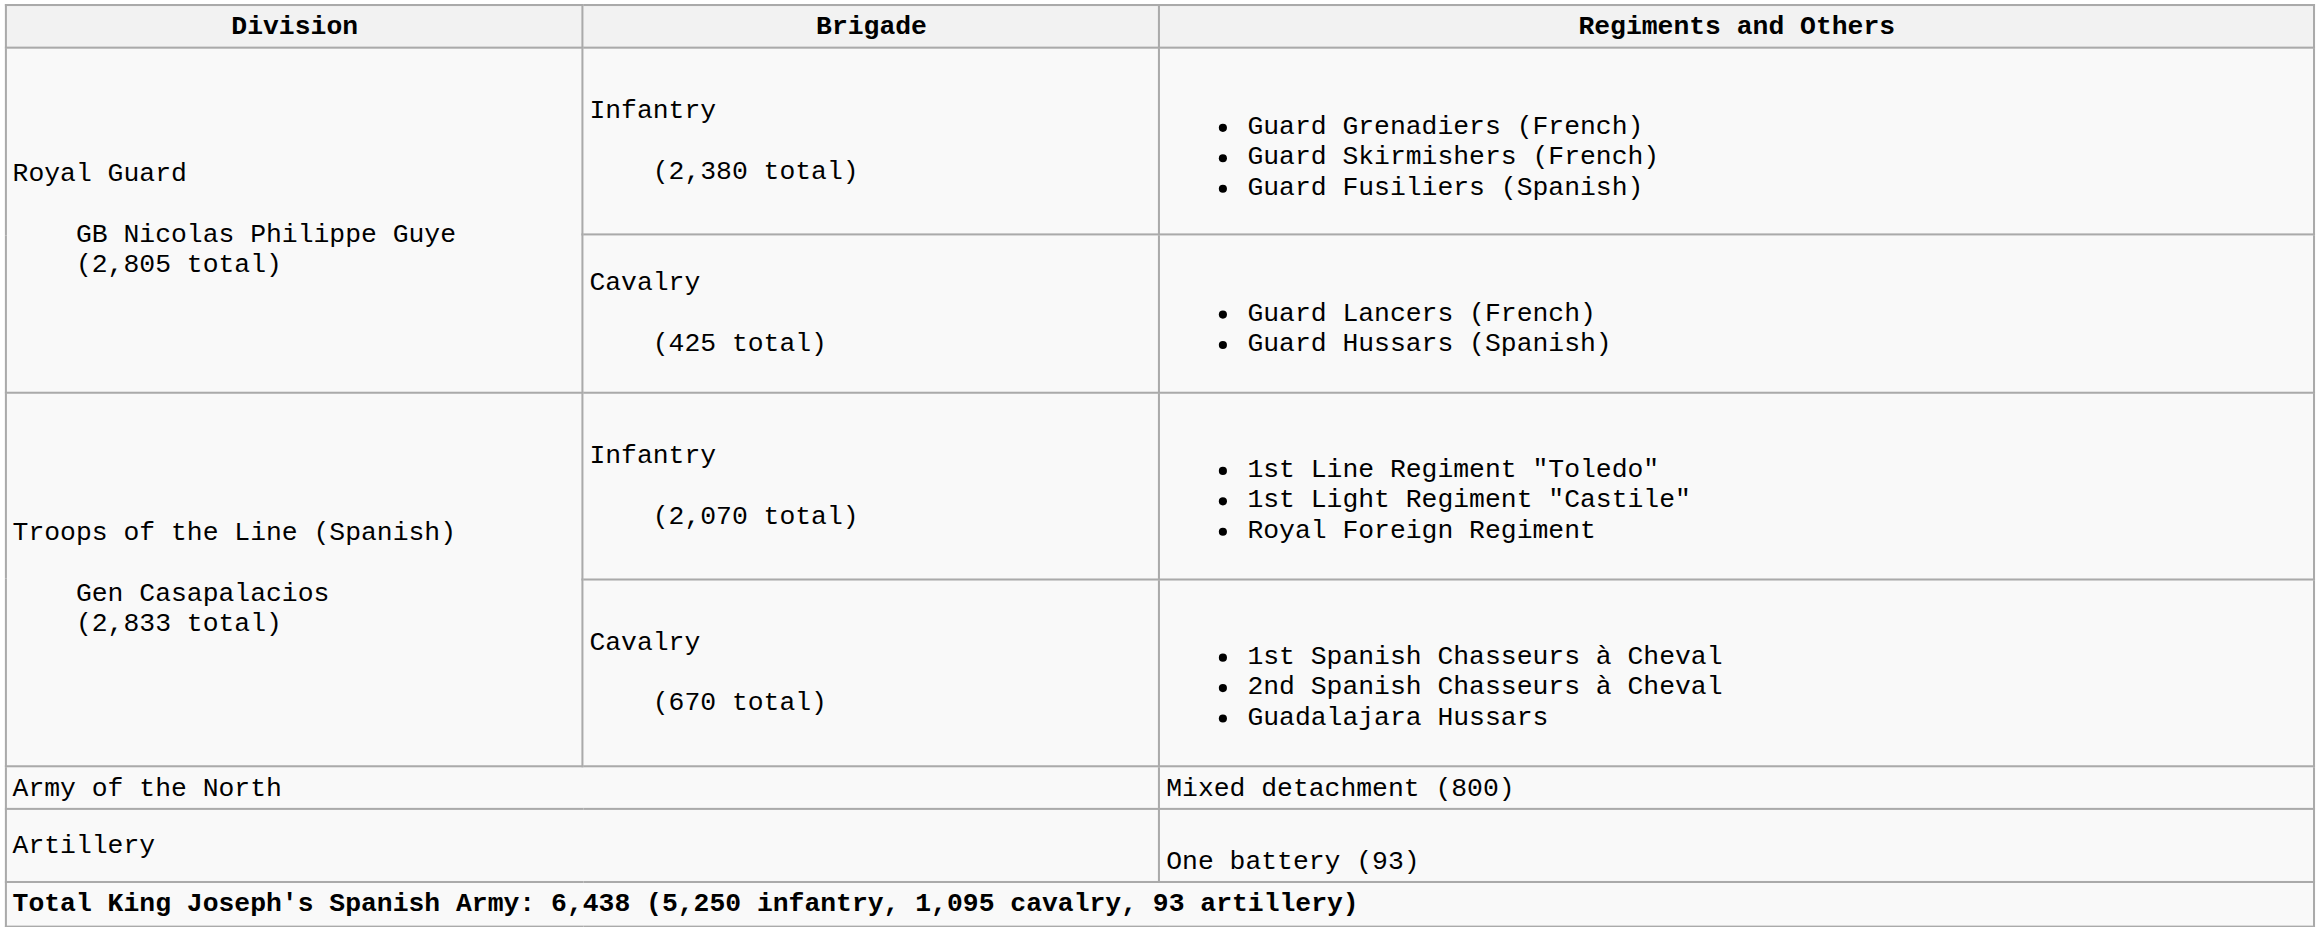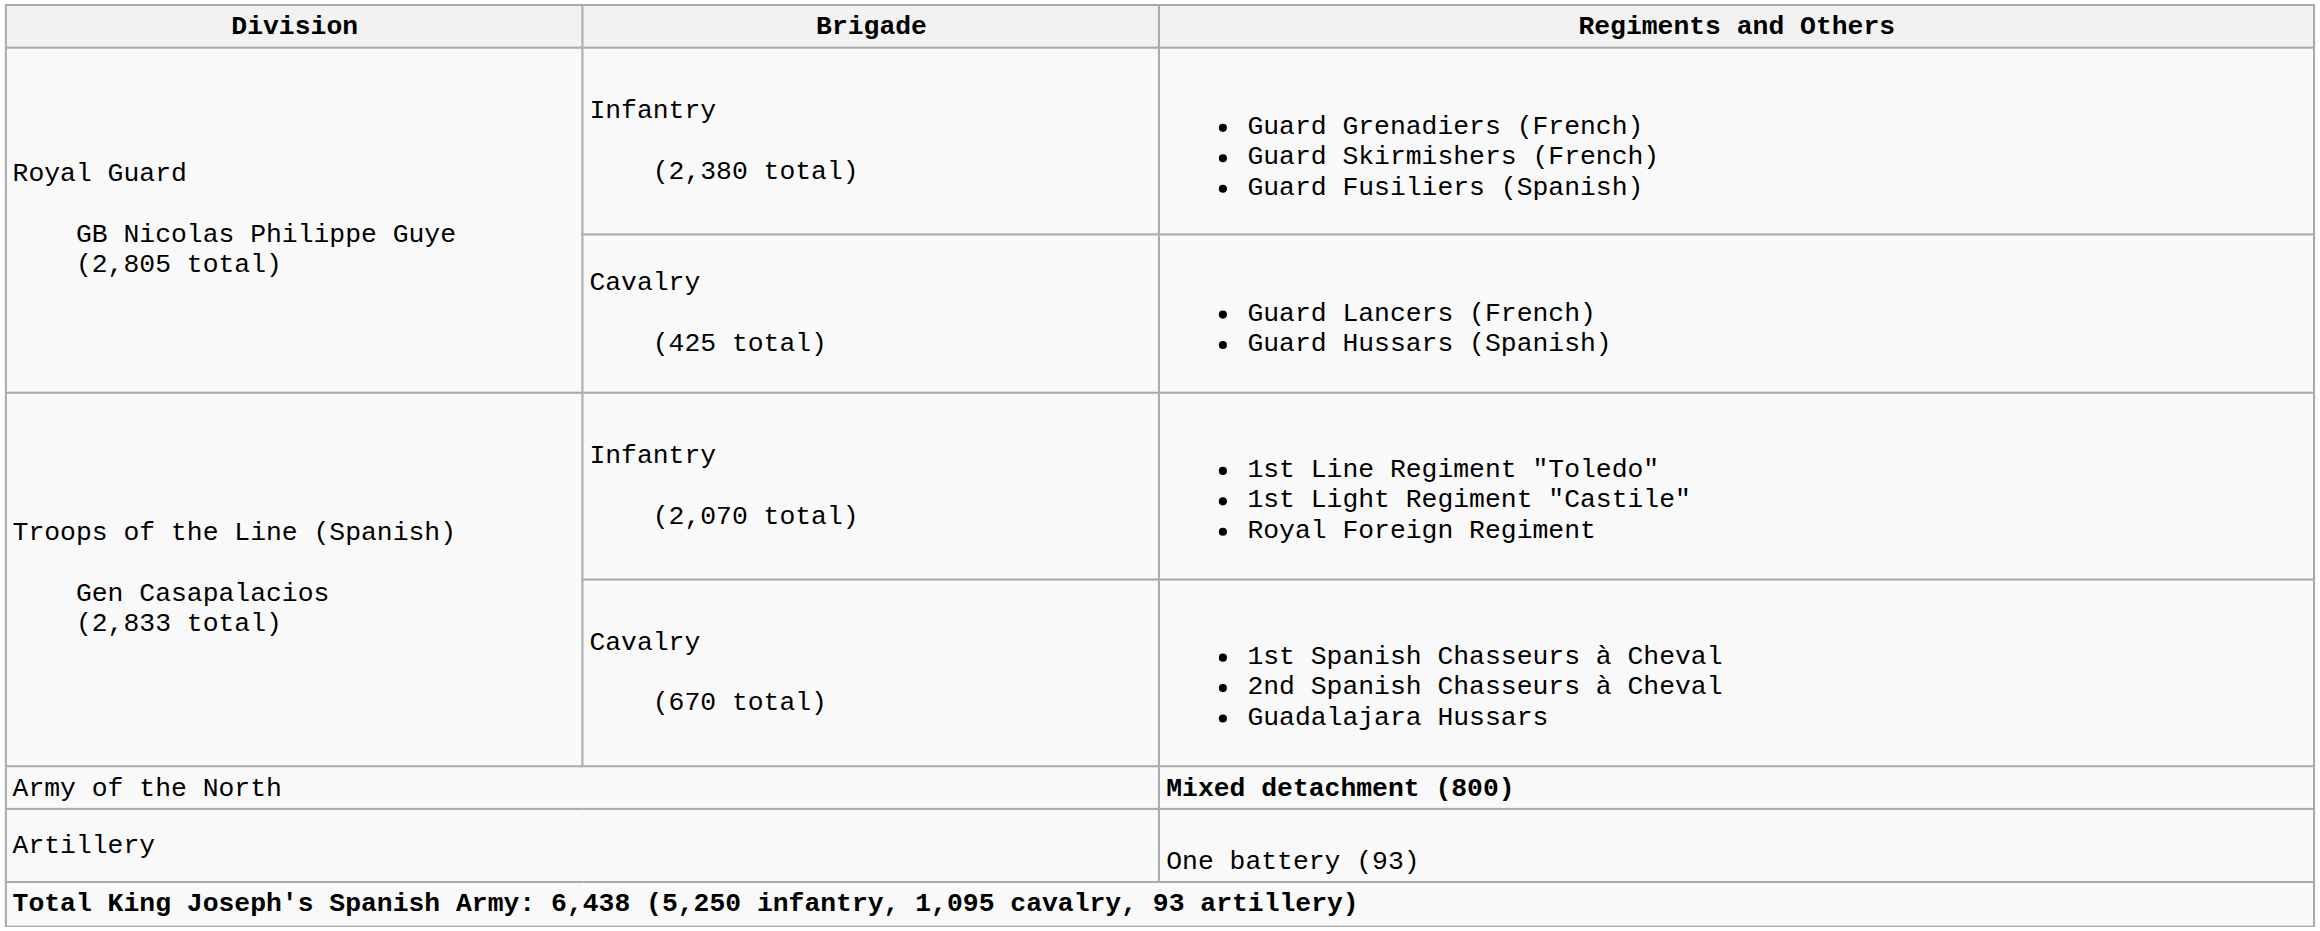(1340, 788) normal -> (1340, 788) bold
